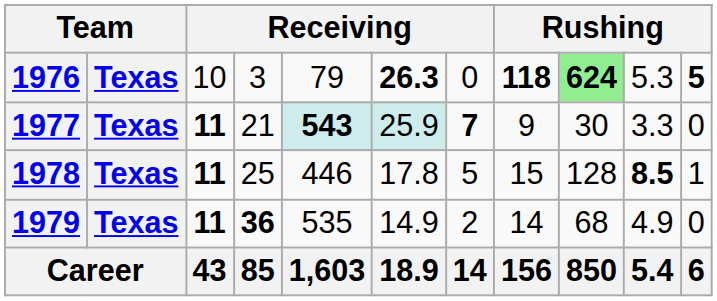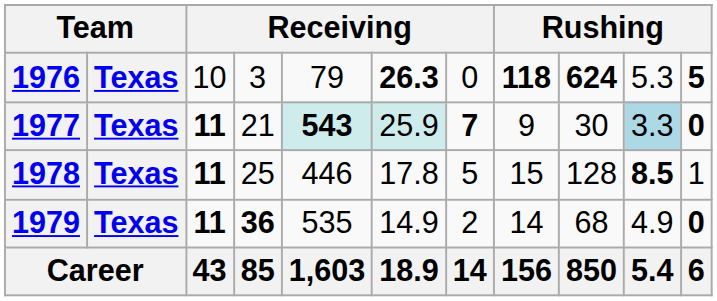(592, 77) lightgreen background -> (592, 77) no background
(652, 125) no background -> (652, 125) lightblue background
(696, 125) normal -> (696, 125) bold
(696, 222) normal -> (696, 222) bold
